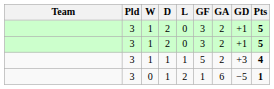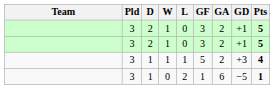columns swapped: (150, 12) <-> (167, 12)
